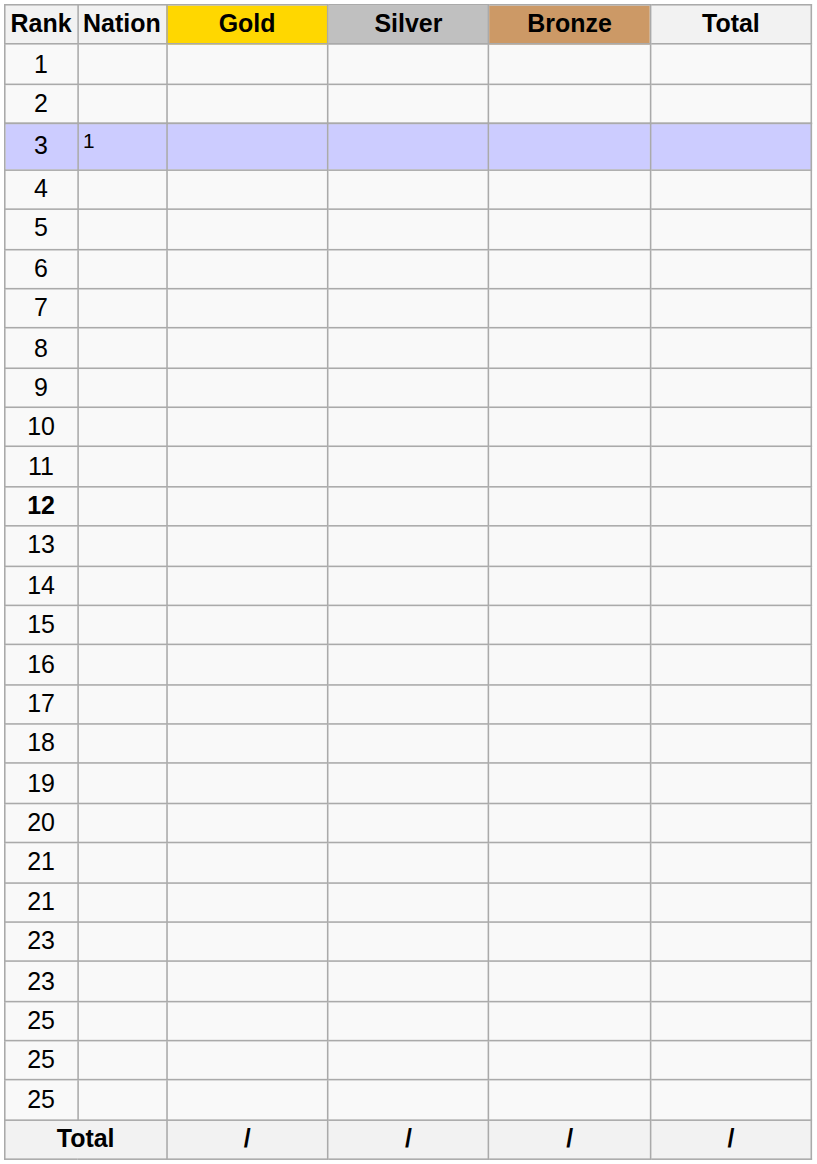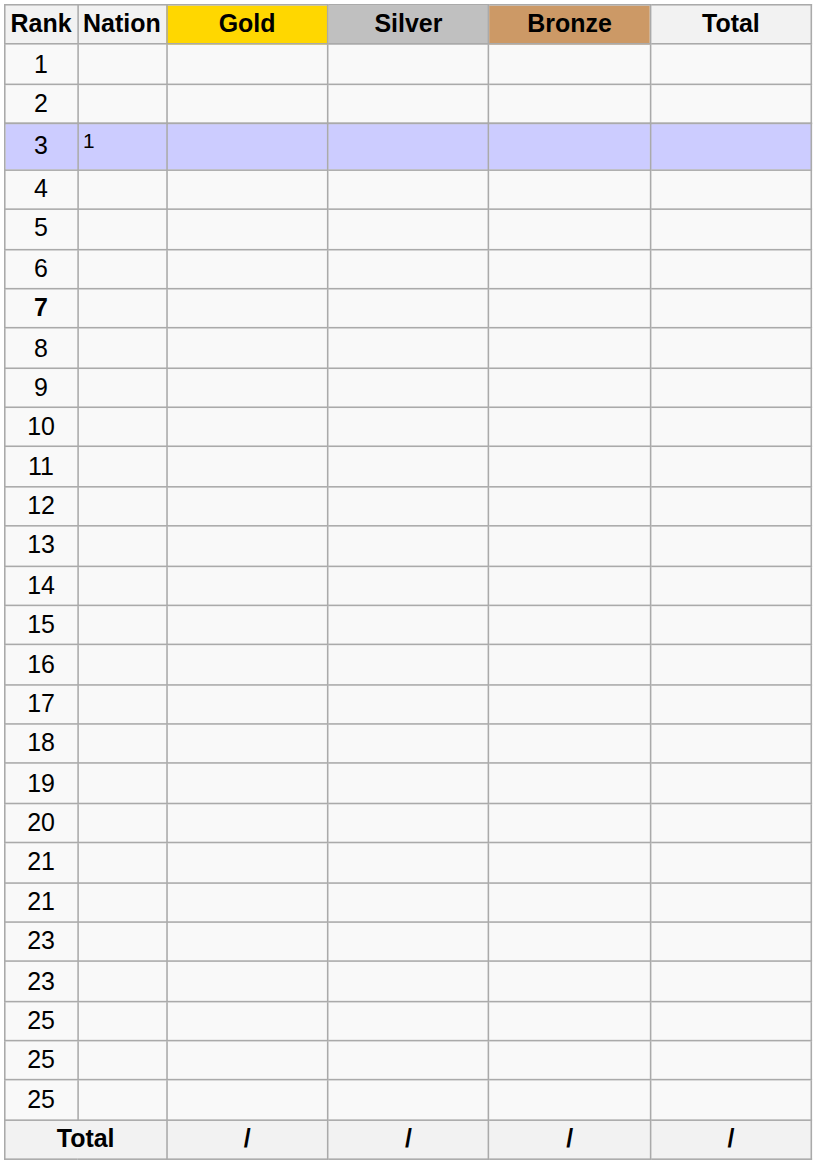(41, 308) normal -> (41, 308) bold
(41, 506) bold -> (41, 506) normal
